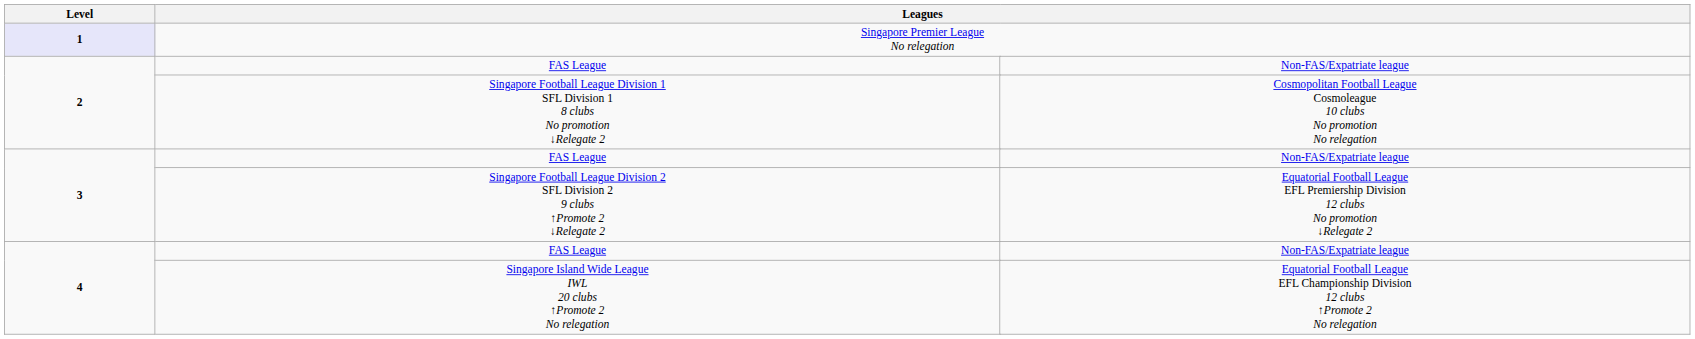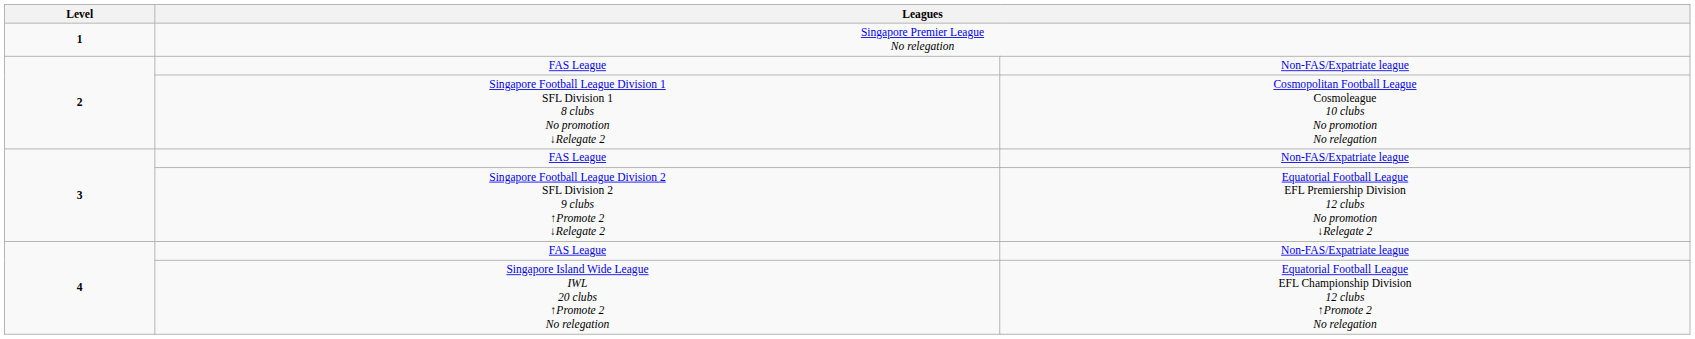(80, 39) lavender background -> (80, 39) no background
